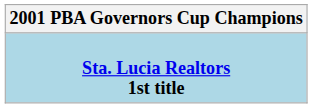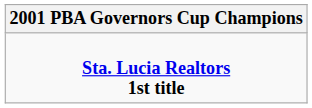(156, 78) lightblue background -> (156, 78) no background
